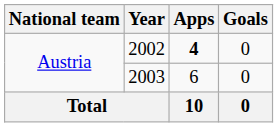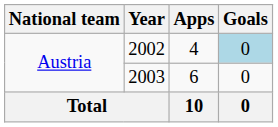(194, 48) bold -> (194, 48) normal
(245, 48) no background -> (245, 48) lightblue background
